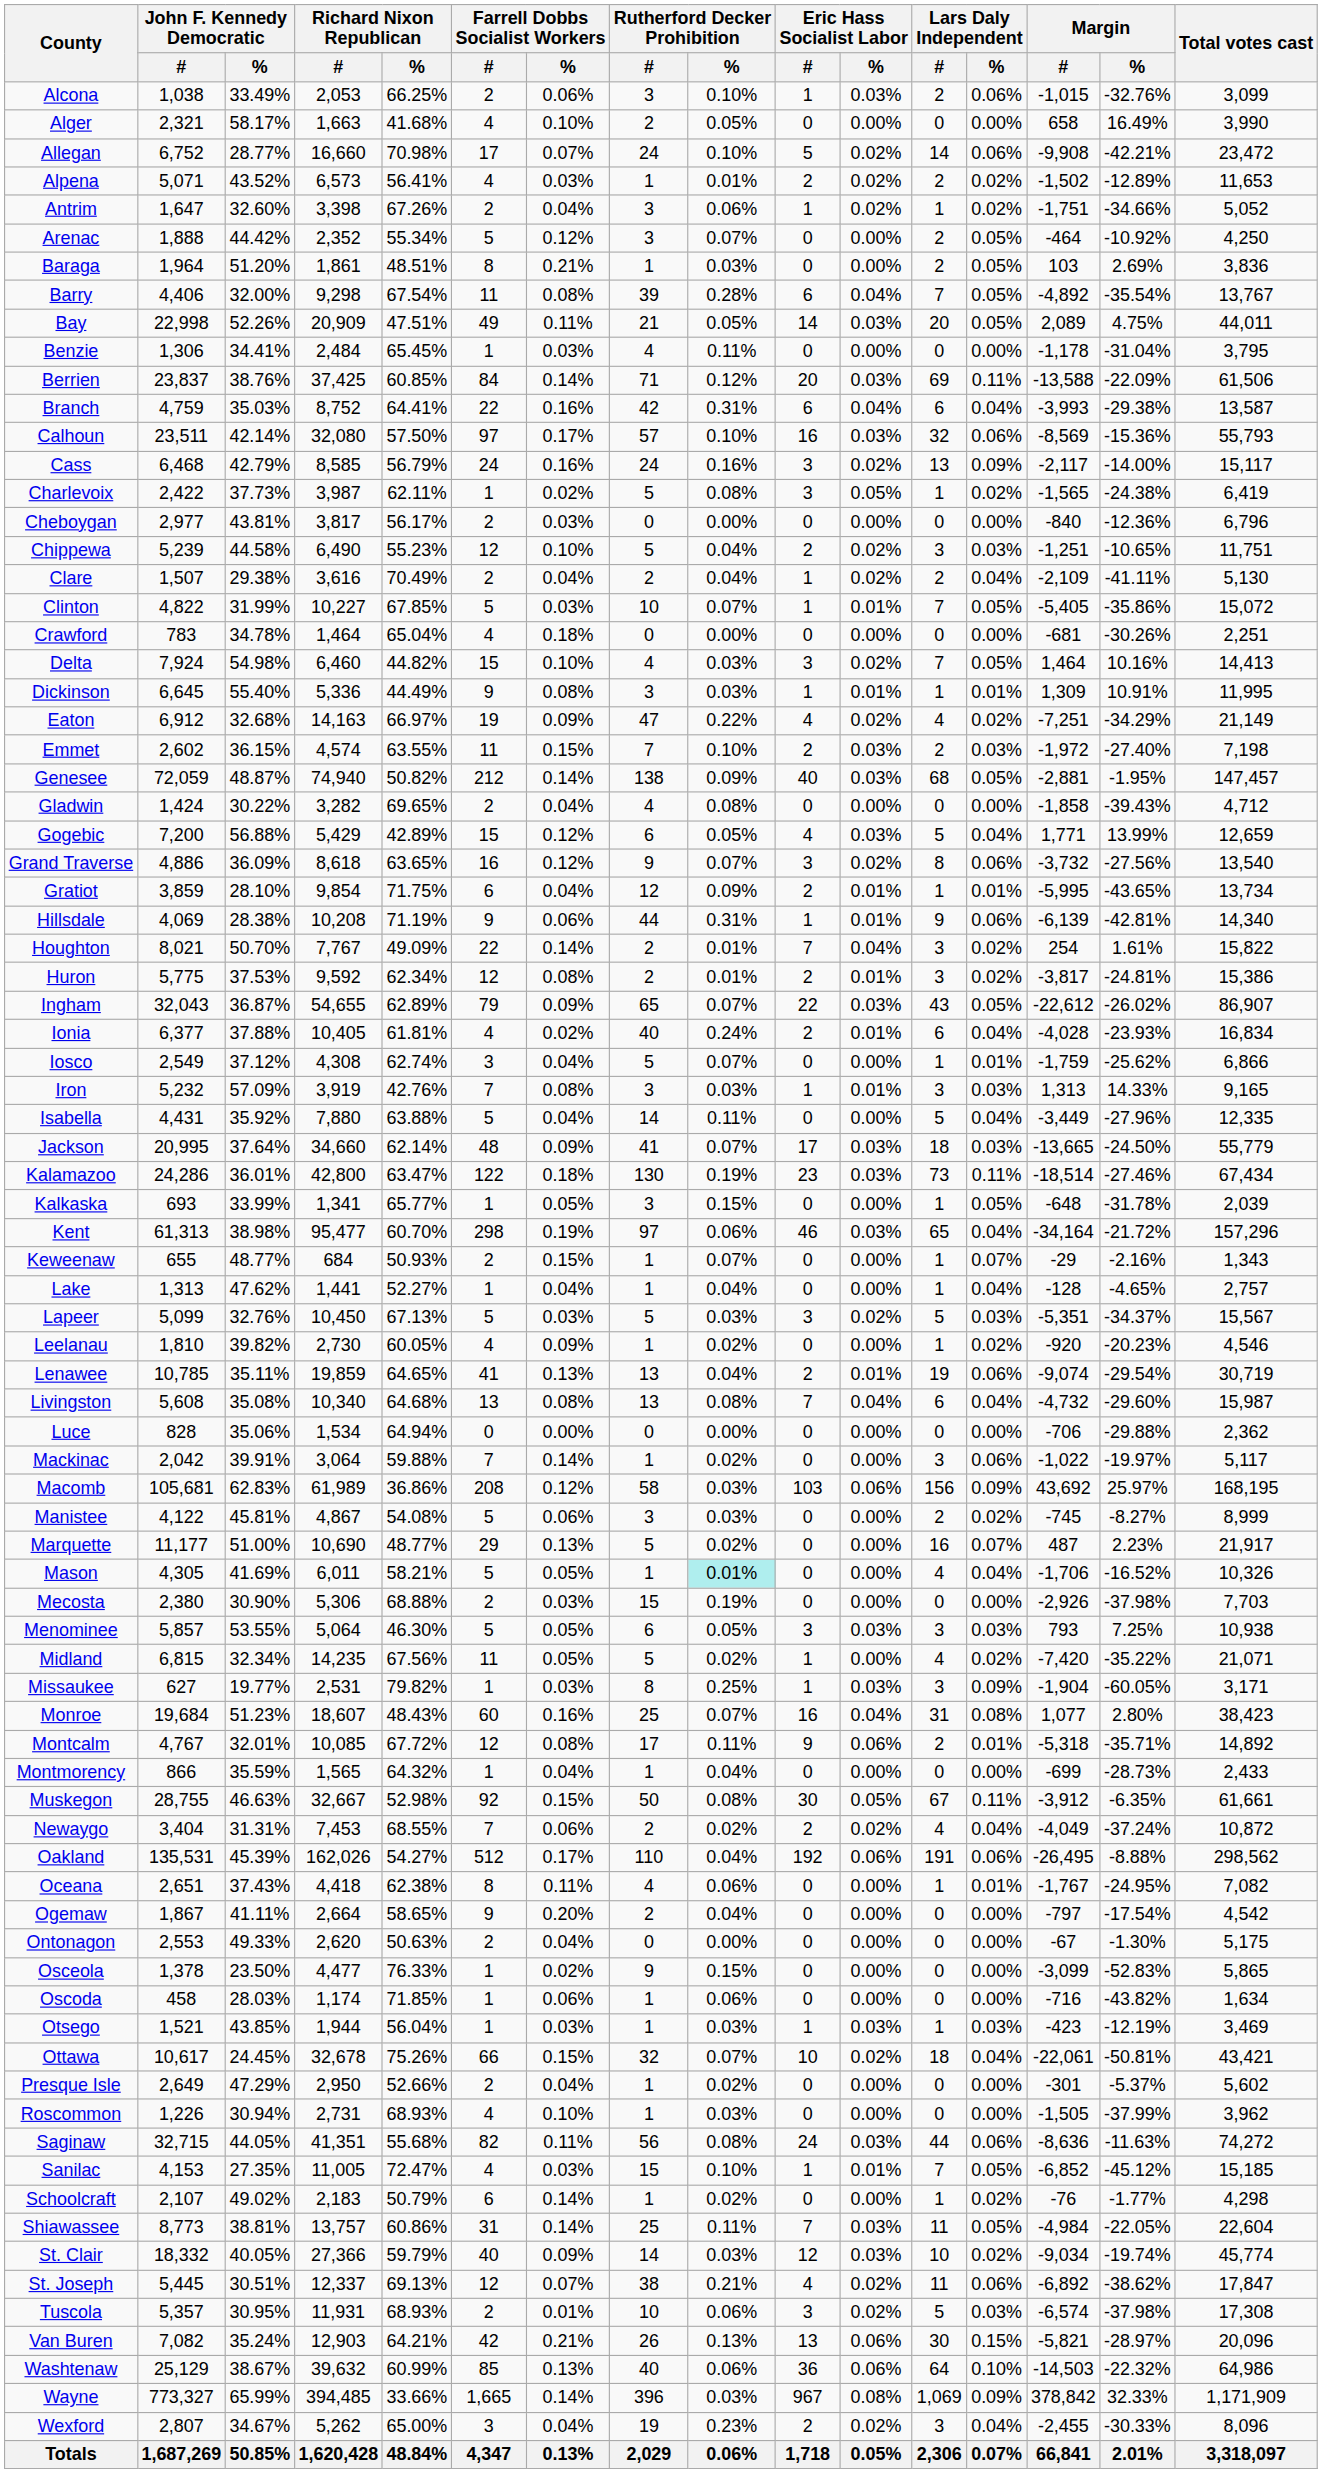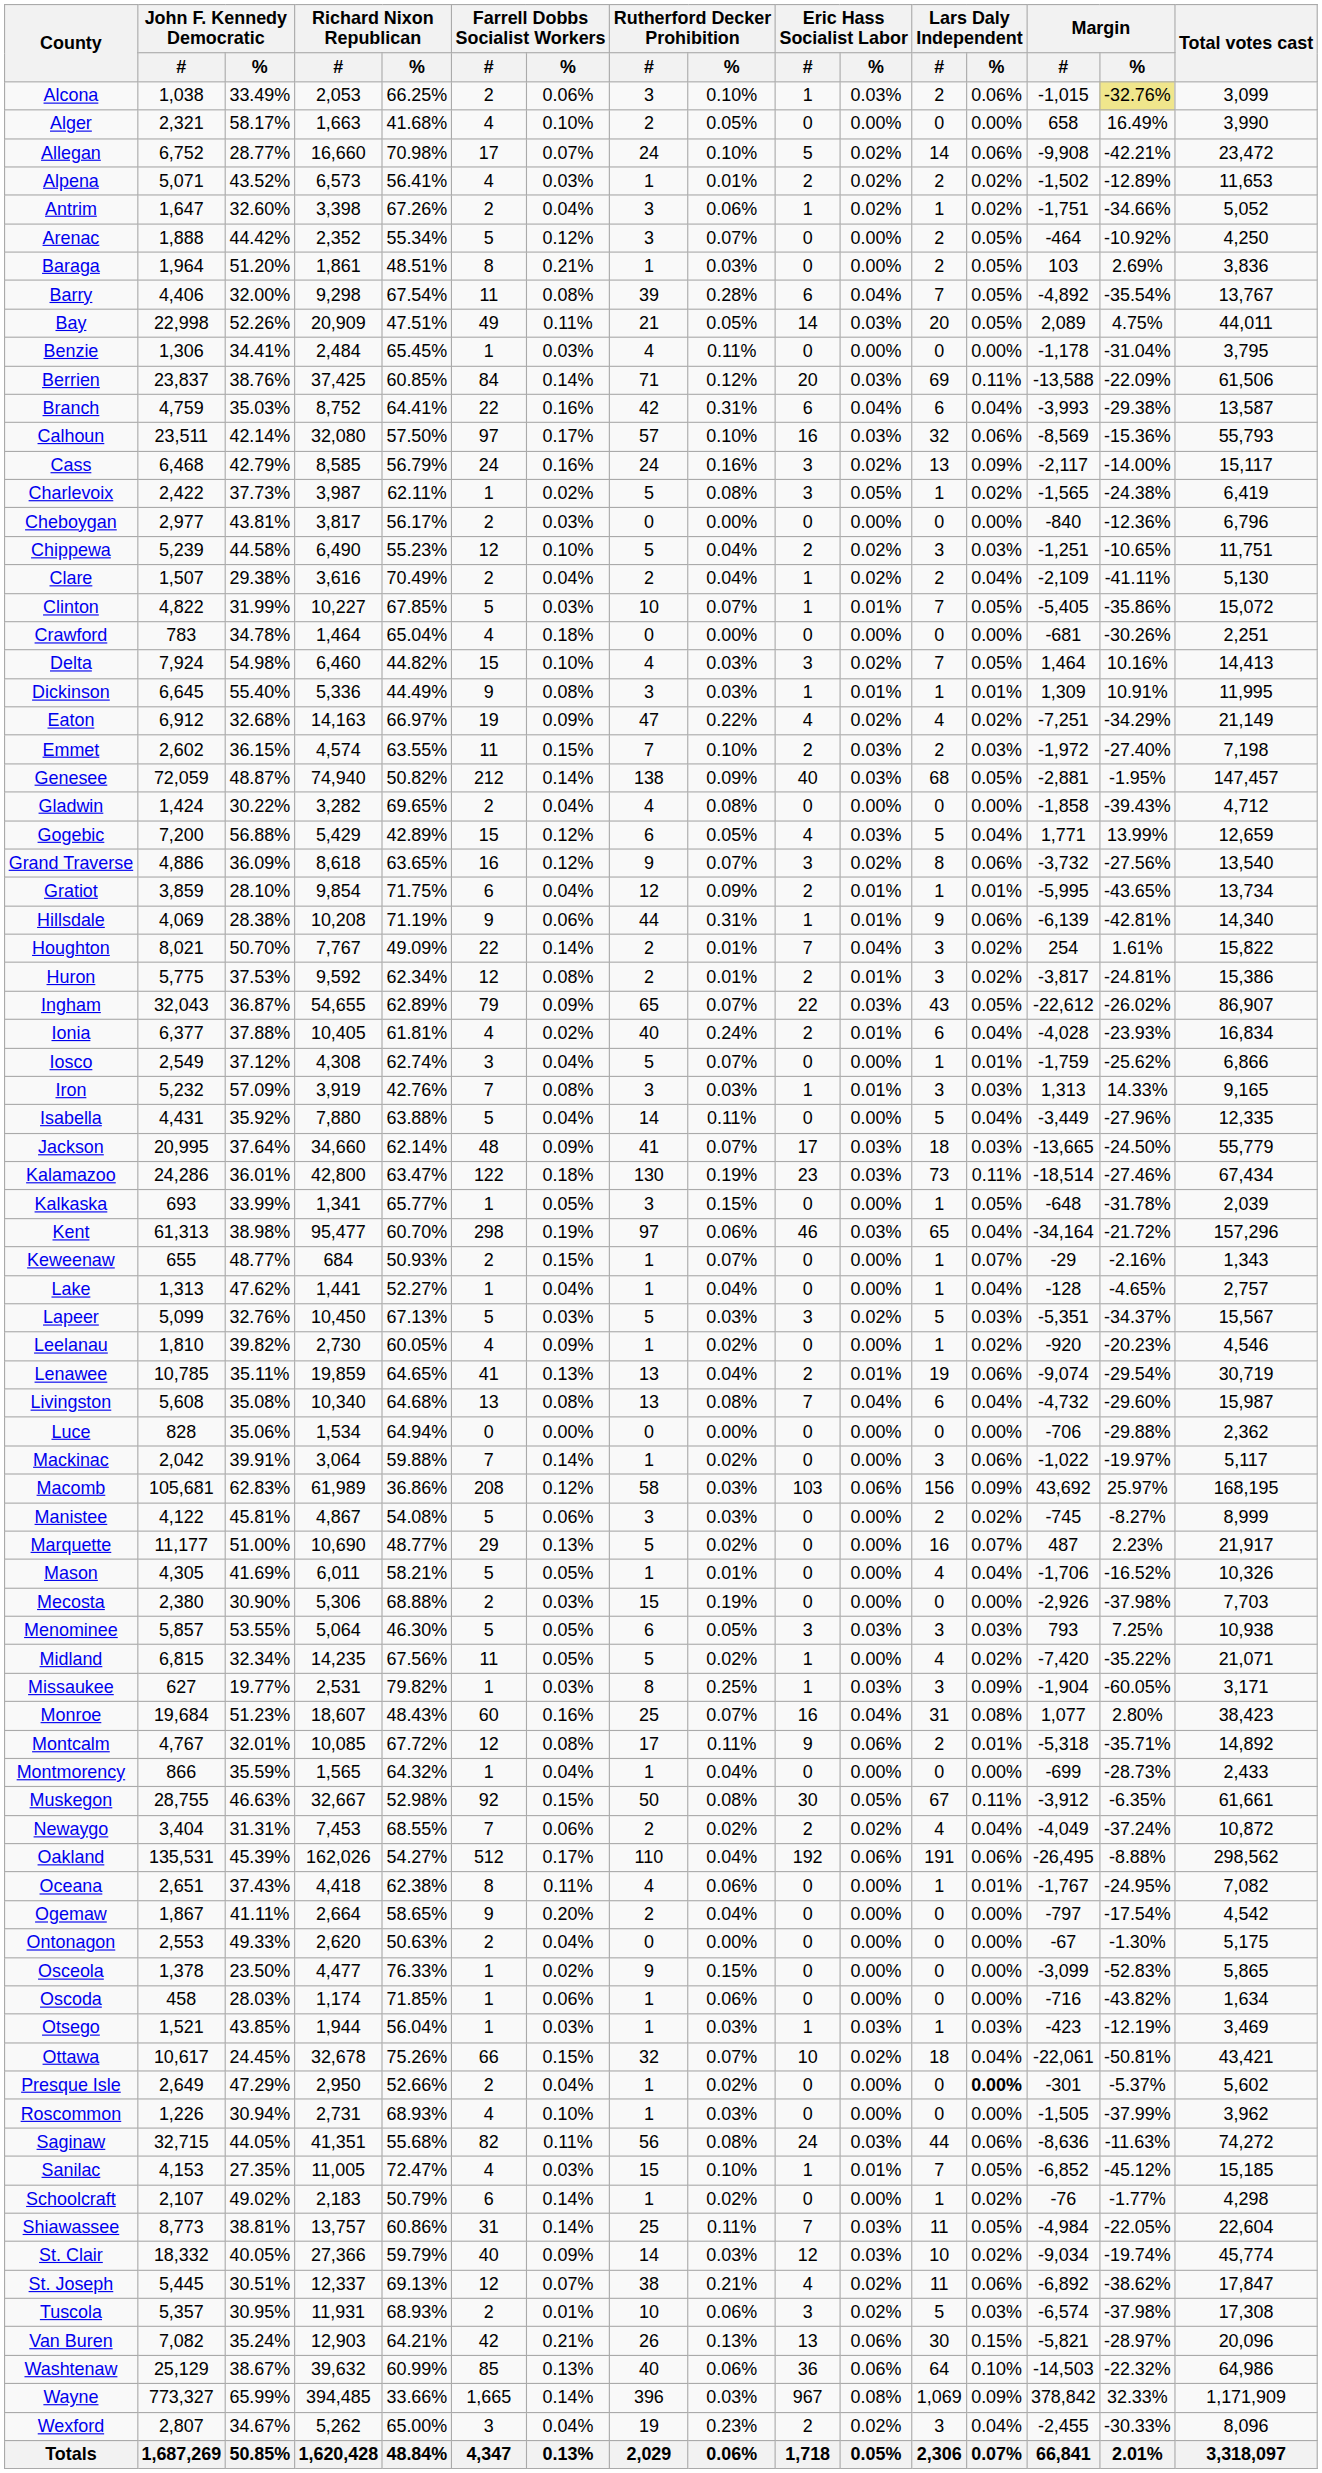(1137, 95) no background -> (1137, 95) khaki background
(732, 1573) paleturquoise background -> (732, 1573) no background
(997, 2085) normal -> (997, 2085) bold
